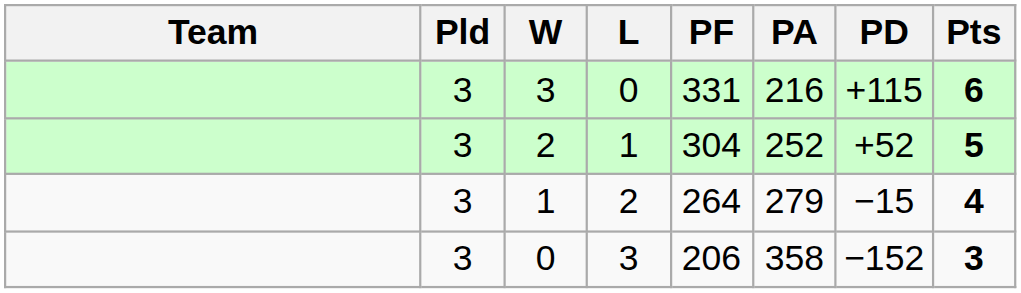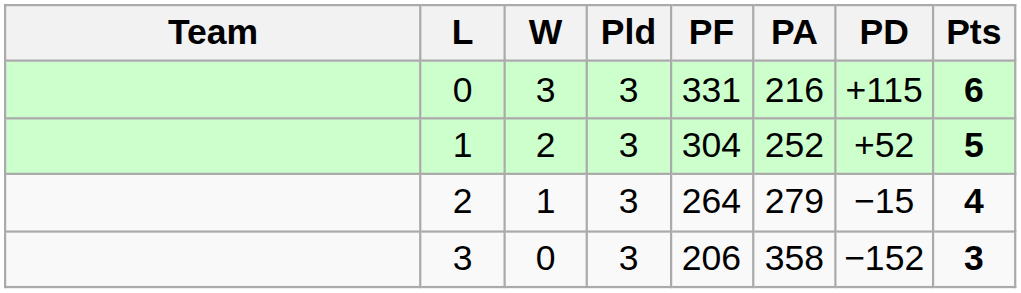columns swapped: (463, 32) <-> (629, 32)
